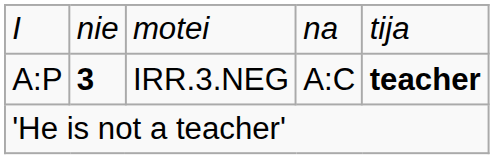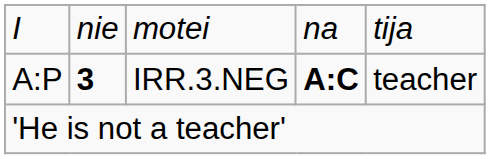(329, 78) normal -> (331, 78) bold
(425, 78) bold -> (425, 78) normal
